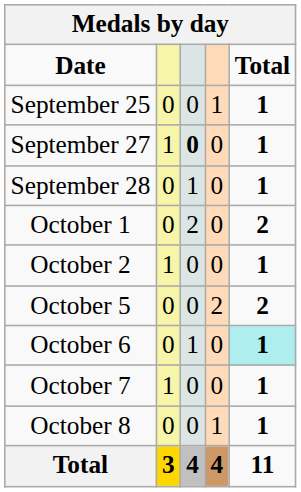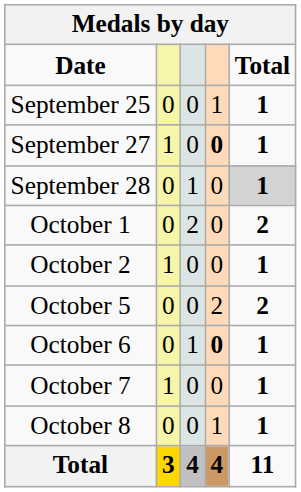(193, 144) bold -> (193, 144) normal
(217, 144) normal -> (217, 144) bold
(262, 184) no background -> (262, 184) lightgrey background
(217, 345) normal -> (217, 345) bold
(262, 345) paleturquoise background -> (262, 345) no background
